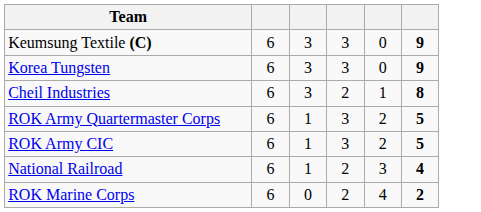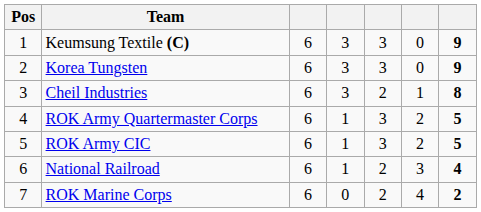+ column: (23, 17)
